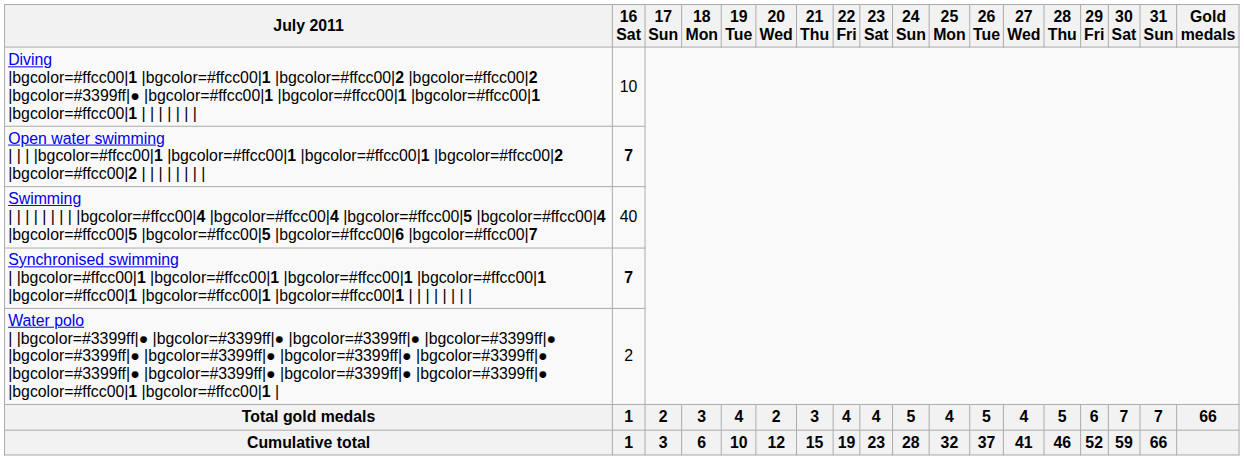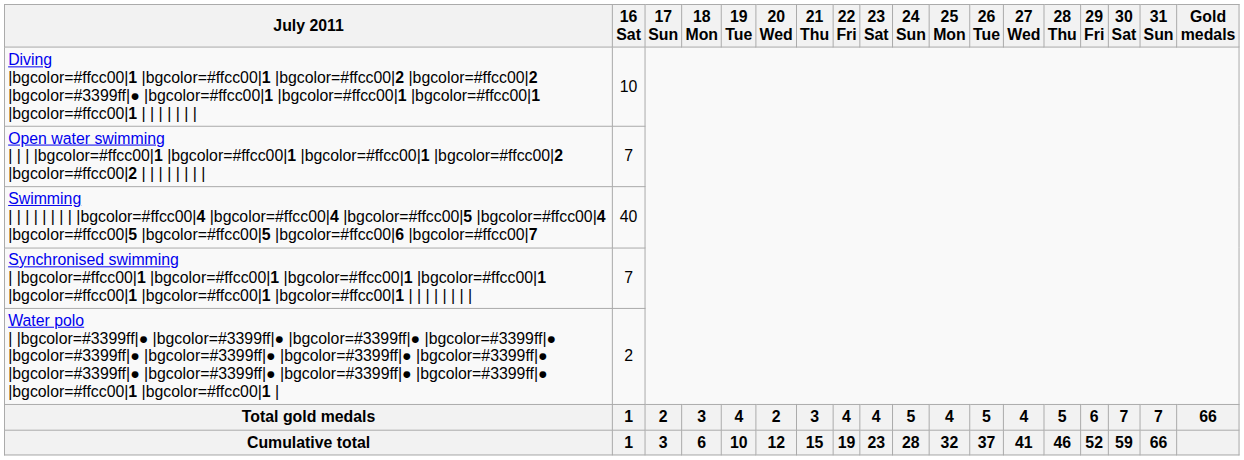(629, 156) bold -> (629, 156) normal
(629, 277) bold -> (629, 277) normal
